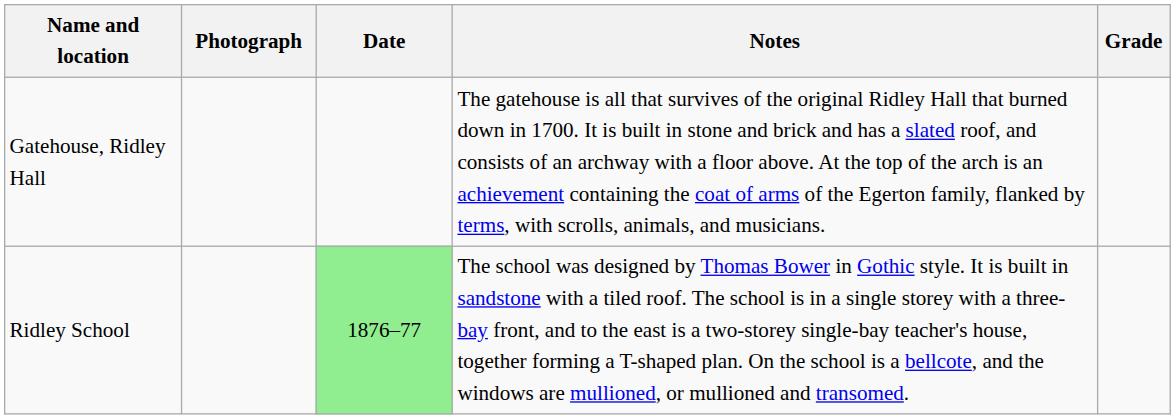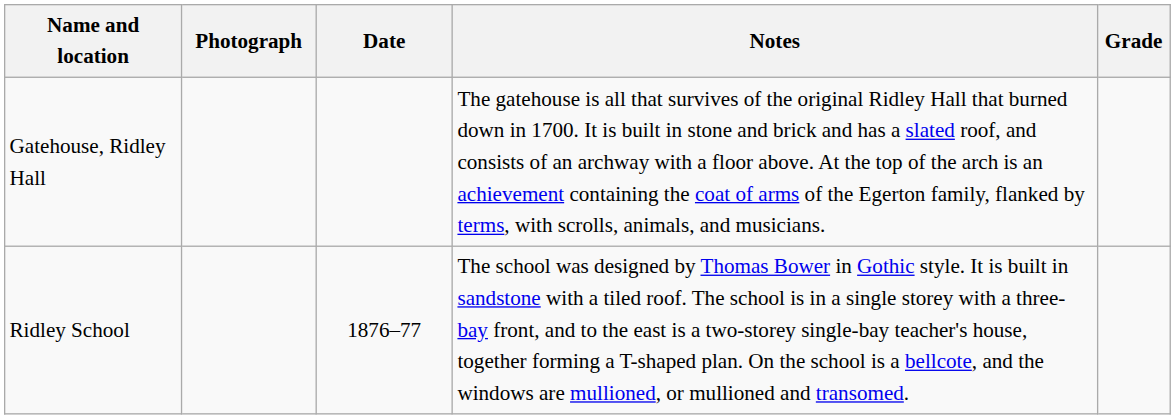(384, 329) lightgreen background -> (384, 329) no background
